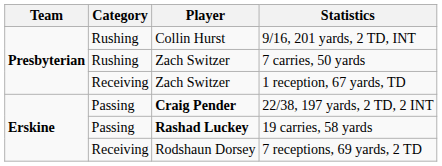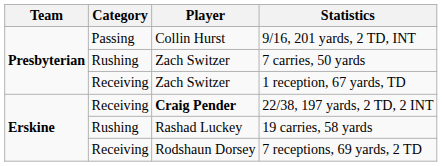(115, 38) Rushing -> (113, 38) Passing
(113, 105) Passing -> (120, 105) Receiving
(113, 127) Passing -> (115, 127) Rushing
(202, 127) bold -> (199, 127) normal
